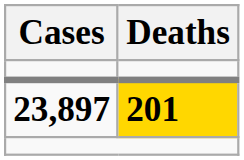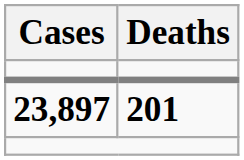(153, 108) gold background -> (153, 108) no background
